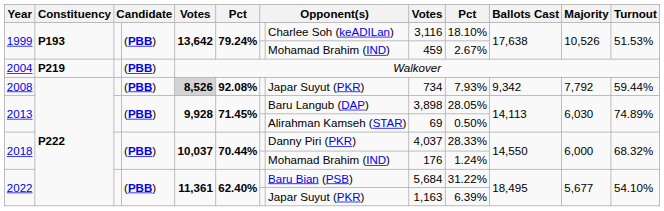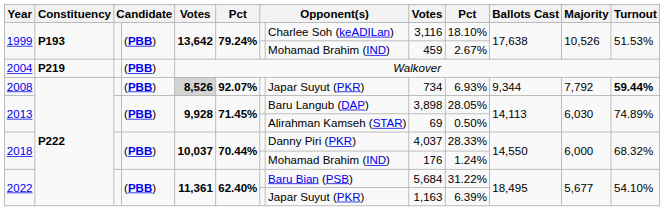(238, 87) 92.08% -> (238, 87) 92.07%
(471, 87) 7.93% -> (471, 87) 6.93%
(507, 87) 9,342 -> (507, 87) 9,344
(634, 87) normal -> (634, 87) bold
